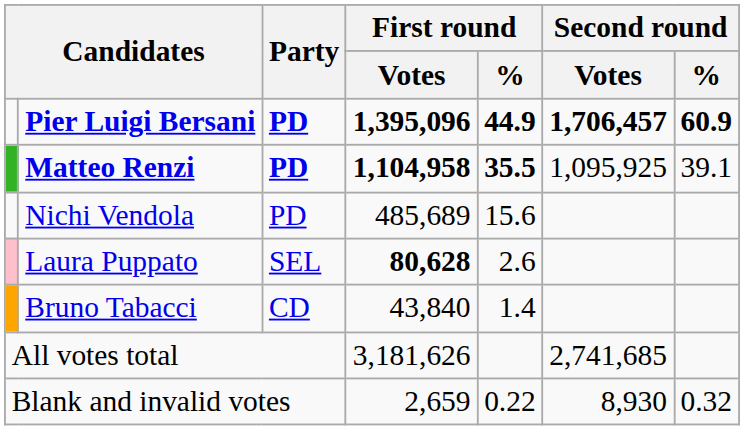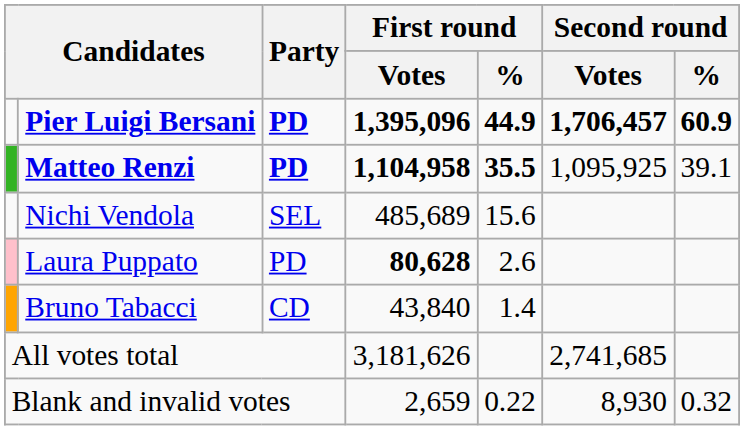(288, 214) PD -> (295, 214) SEL
(295, 261) SEL -> (288, 261) PD
